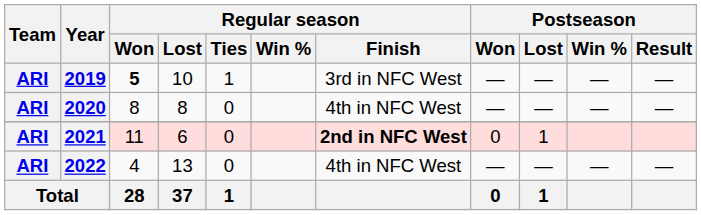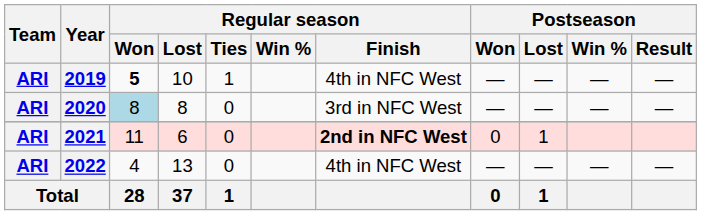(393, 78) 3rd in NFC West -> (393, 78) 4th in NFC West
(134, 108) no background -> (134, 108) lightblue background
(393, 108) 4th in NFC West -> (393, 108) 3rd in NFC West
